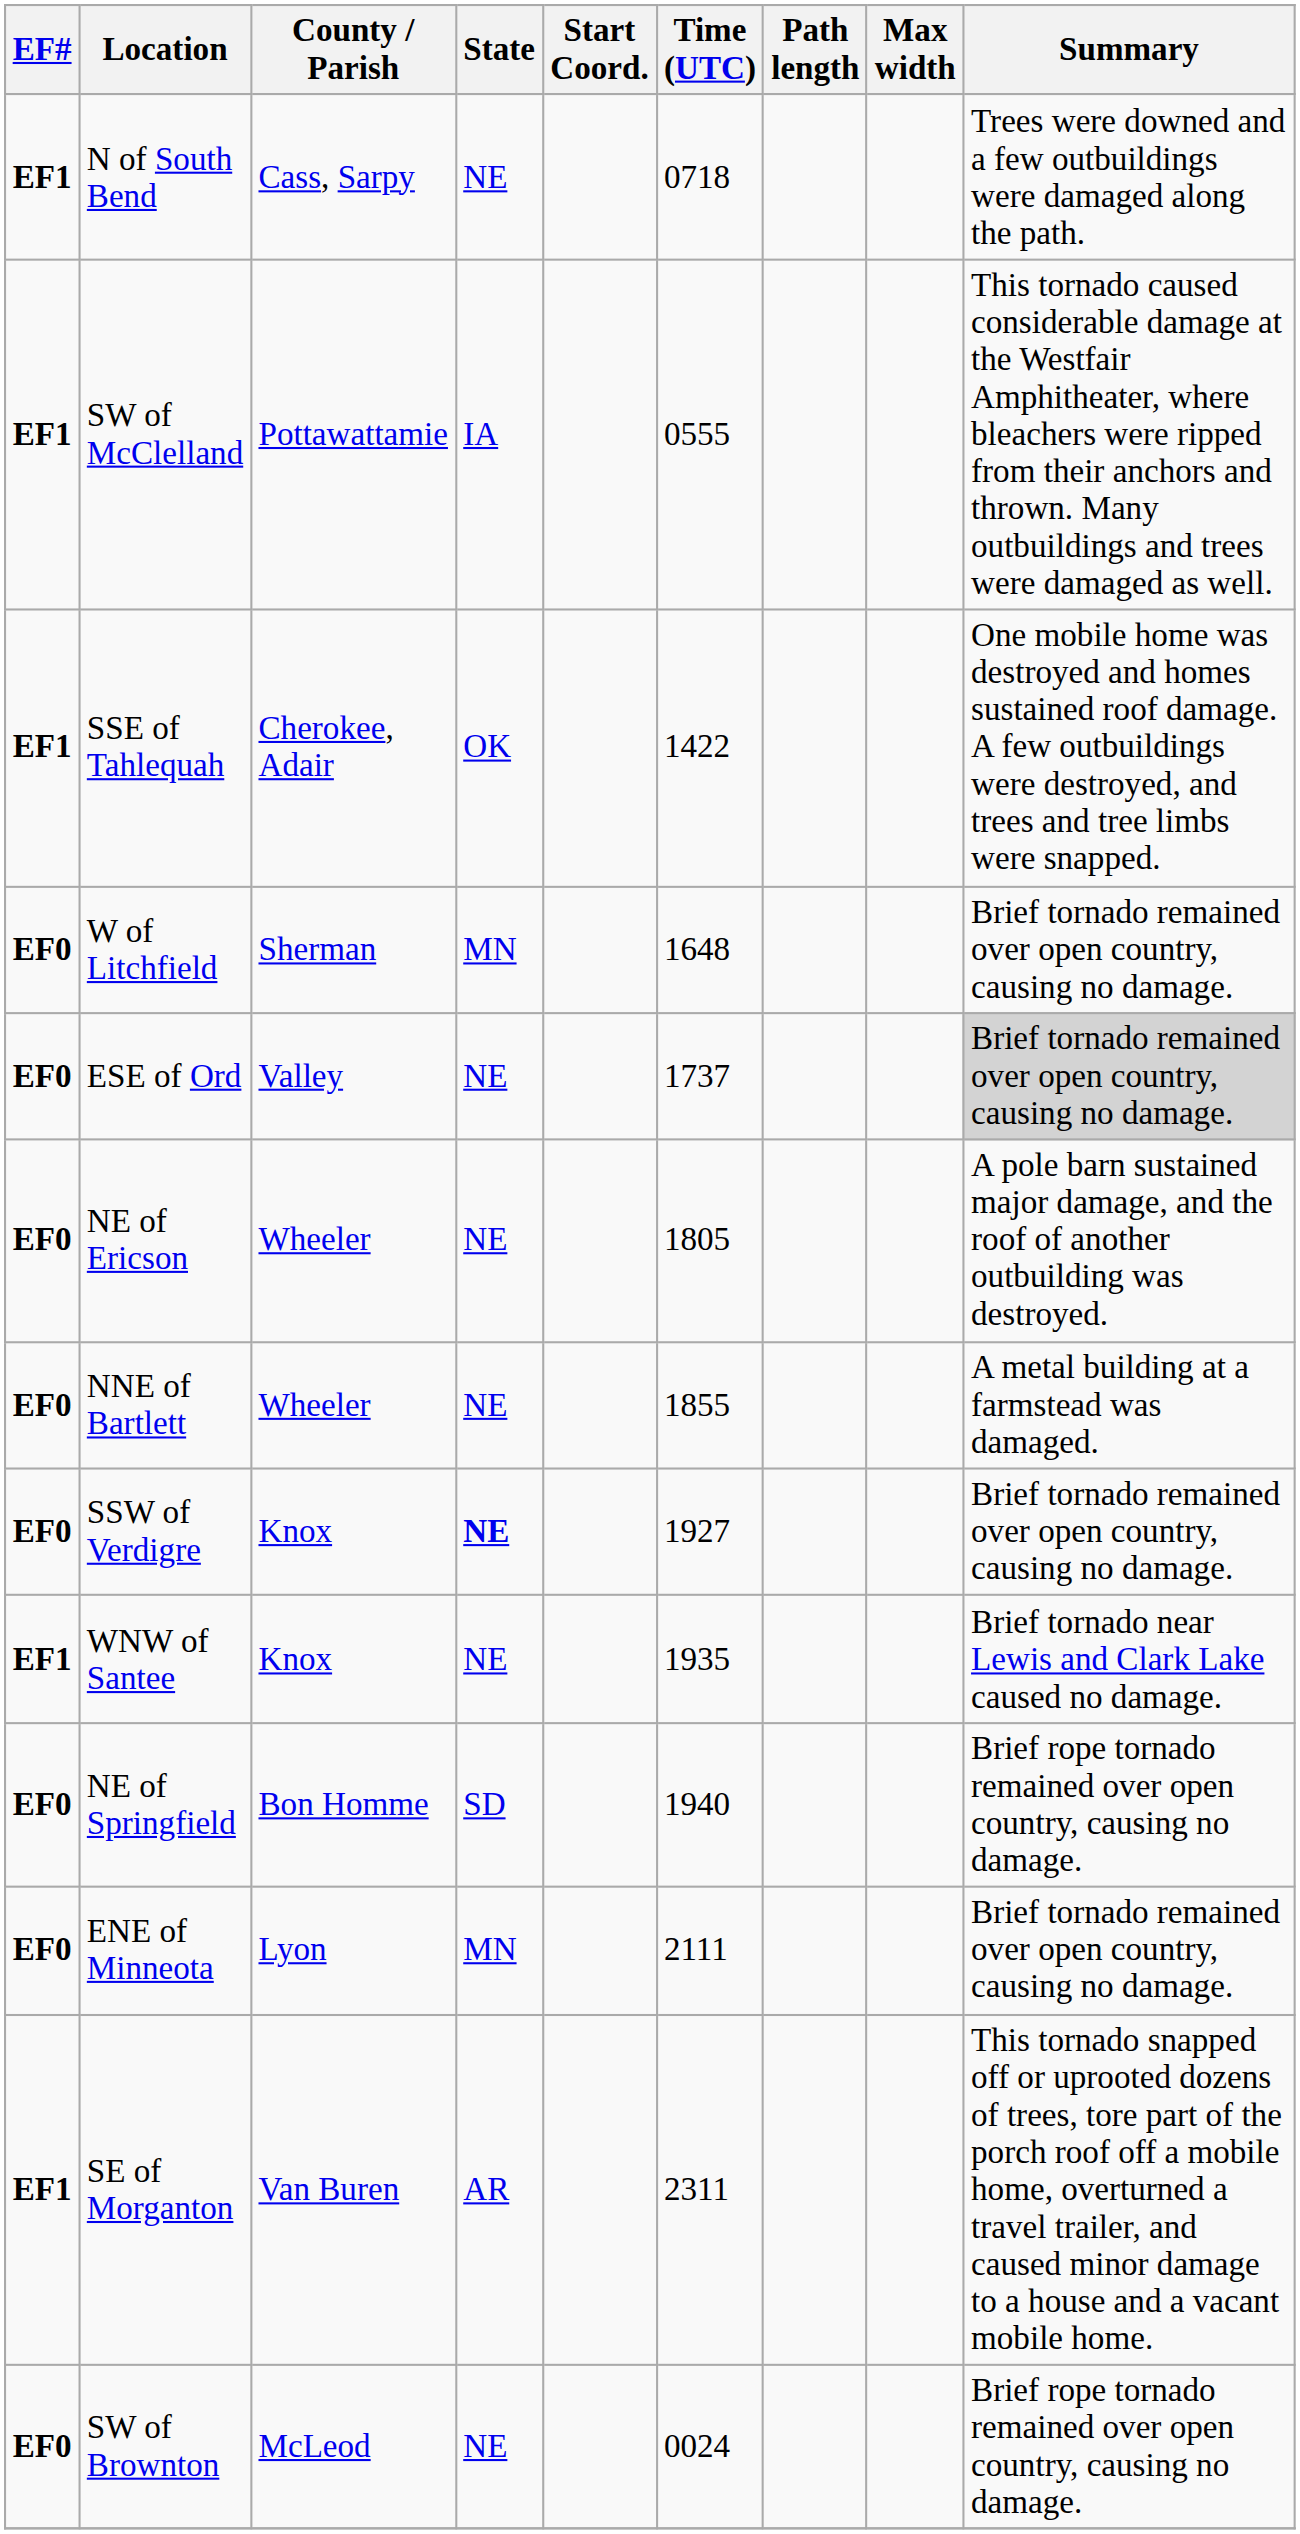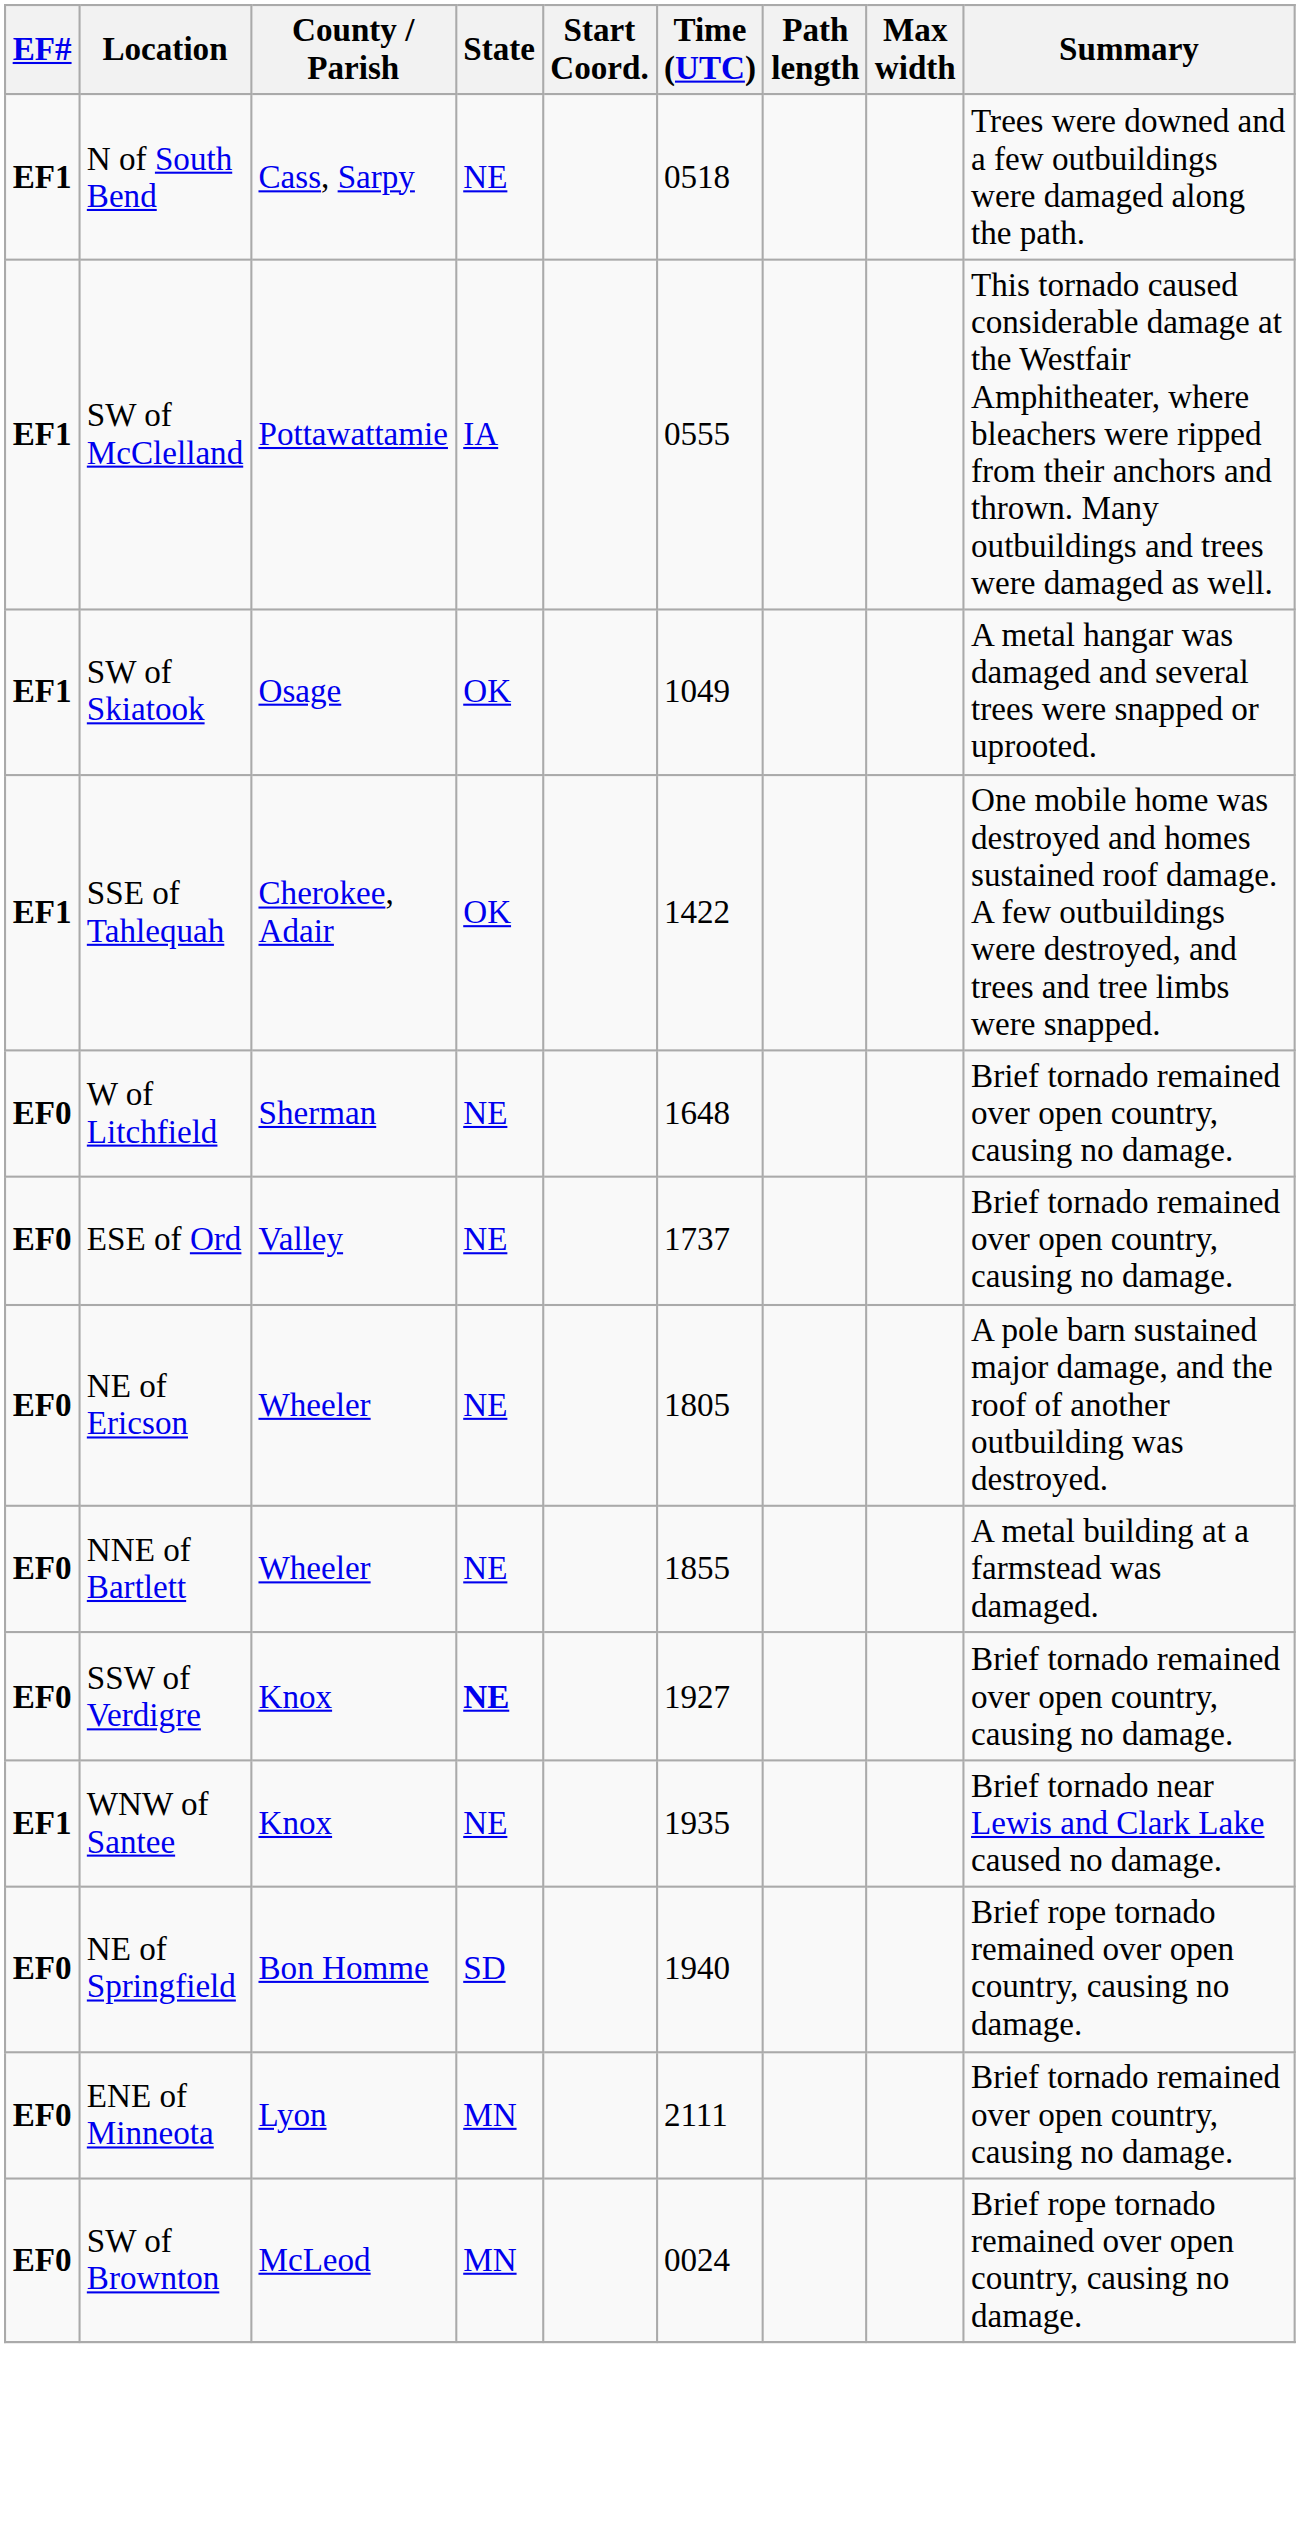(697, 176) 0718 -> (697, 176) 0518
+ row: (146, 691)
(490, 948) MN -> (485, 1113) NE
(1126, 1075) lightgrey background -> (1126, 1240) no background
- row: (160, 2188)
(485, 2446) NE -> (490, 2259) MN
